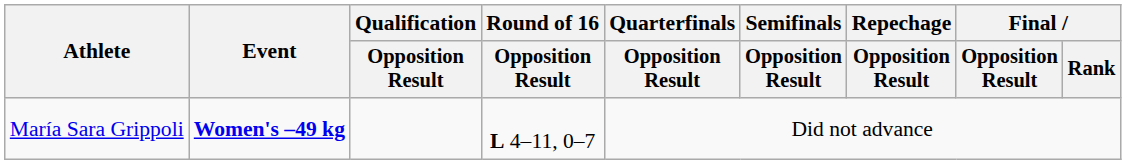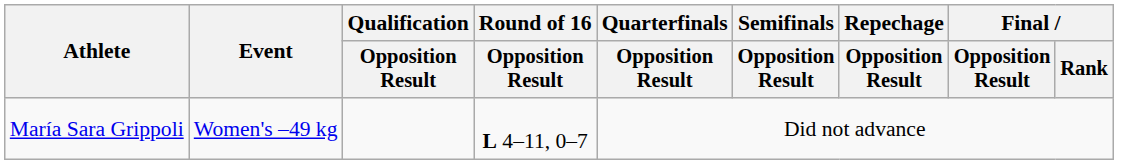(269, 128) bold -> (266, 128) normal
